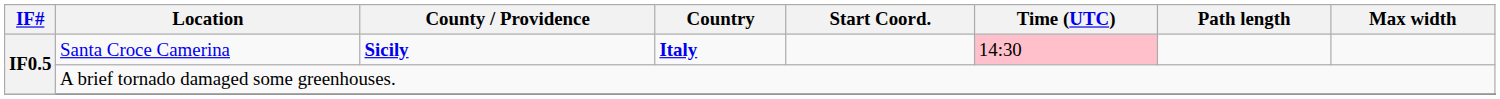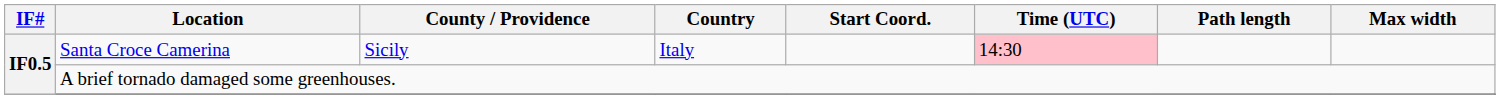(387, 49) bold -> (387, 49) normal
(678, 49) bold -> (677, 49) normal
